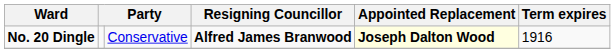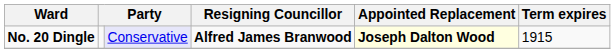(148, 37) no background -> (148, 37) lavender background
(537, 37) 1916 -> (537, 37) 1915
